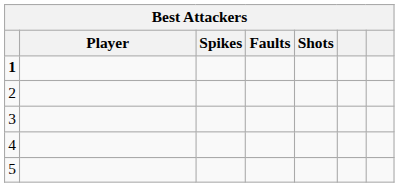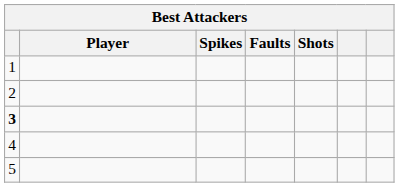(12, 68) bold -> (12, 68) normal
(12, 119) normal -> (12, 119) bold
